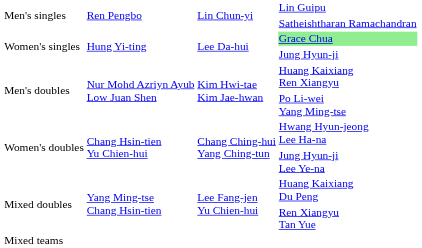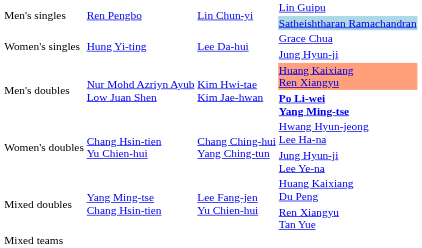(348, 23) no background -> (348, 23) lightblue background
(306, 38) lightgreen background -> (306, 38) no background
(316, 76) no background -> (316, 76) lightsalmon background
(312, 104) normal -> (314, 104) bold
